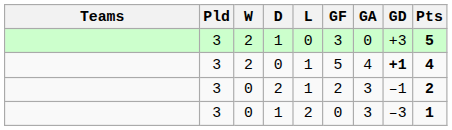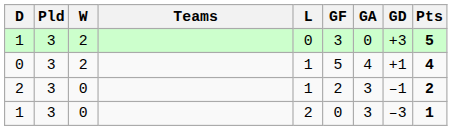columns swapped: (102, 17) <-> (278, 17)
(398, 65) bold -> (398, 65) normal
